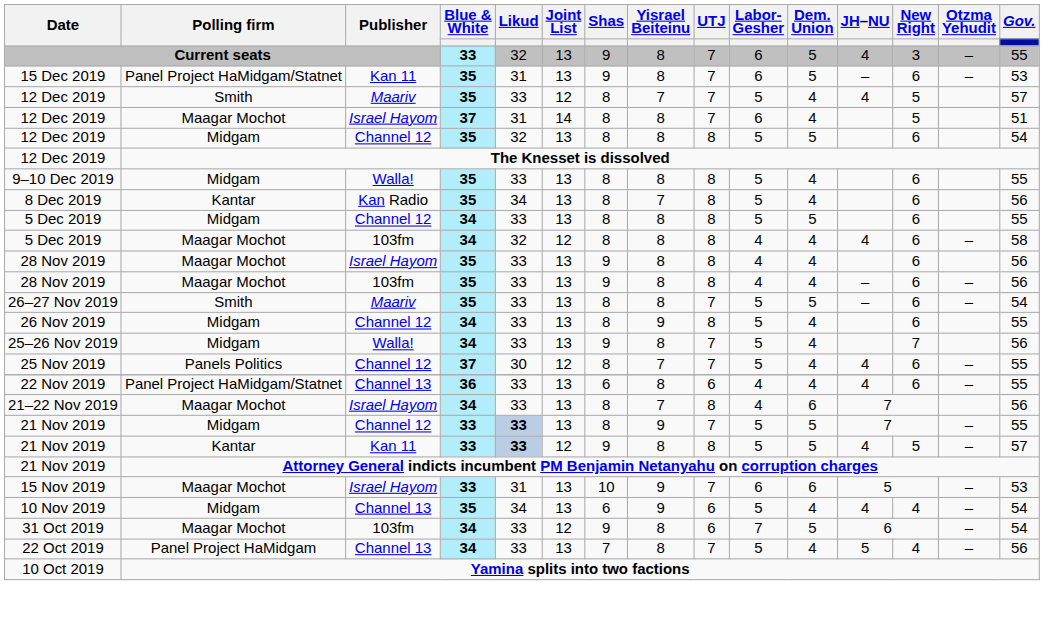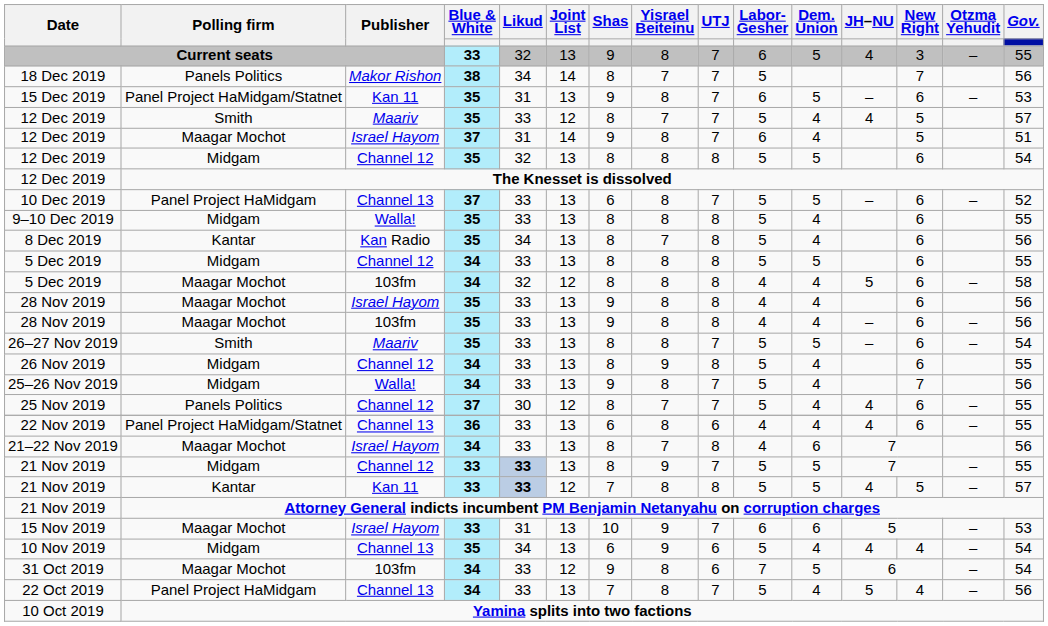+ row: (63, 76)
(606, 117) 8 -> (610, 138) 9
+ row: (63, 200)
(865, 241) 4 -> (869, 282) 5
(606, 446) 9 -> (610, 487) 7
